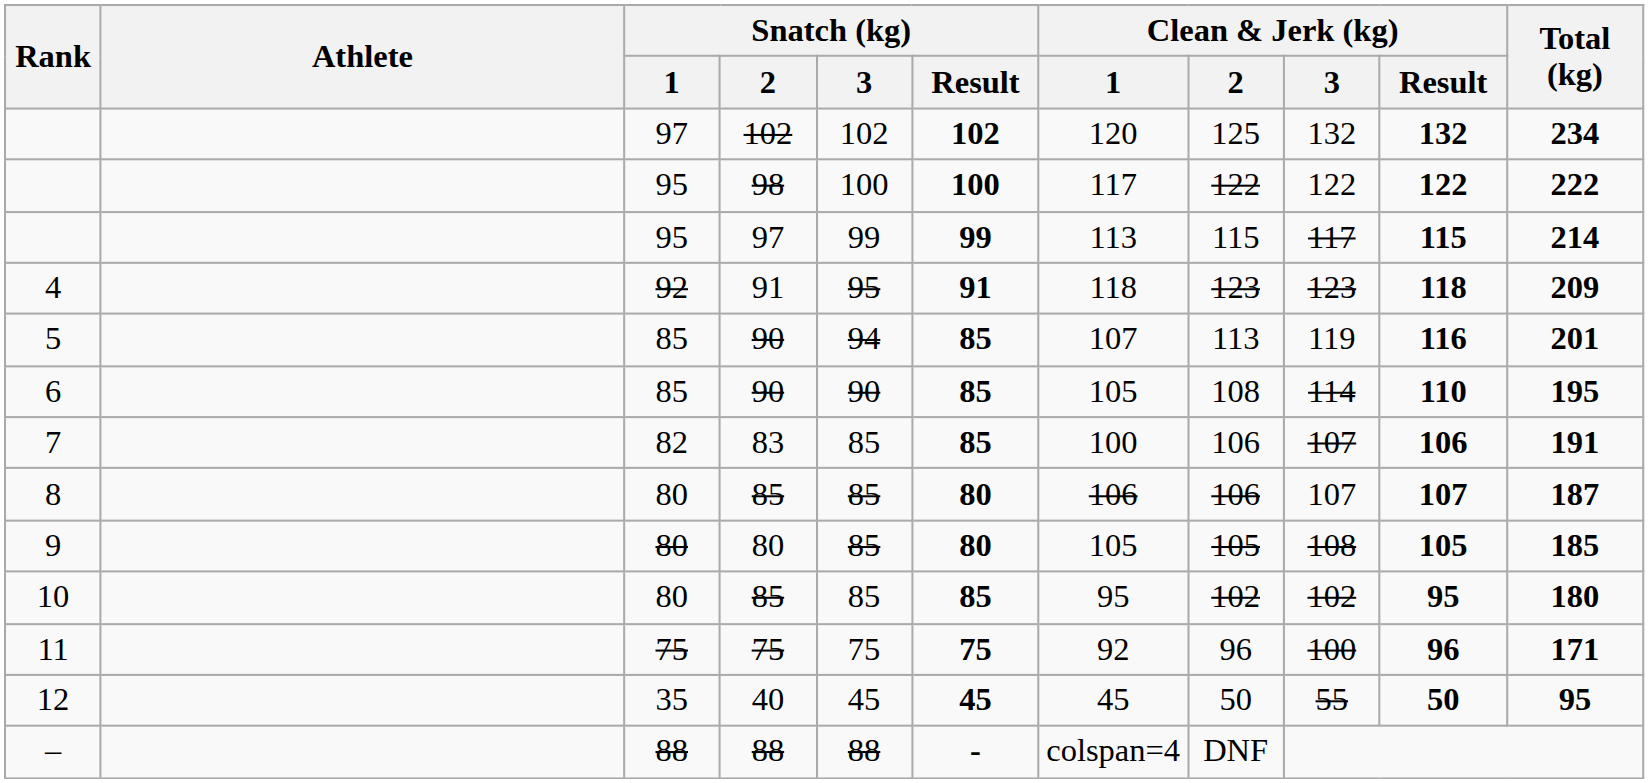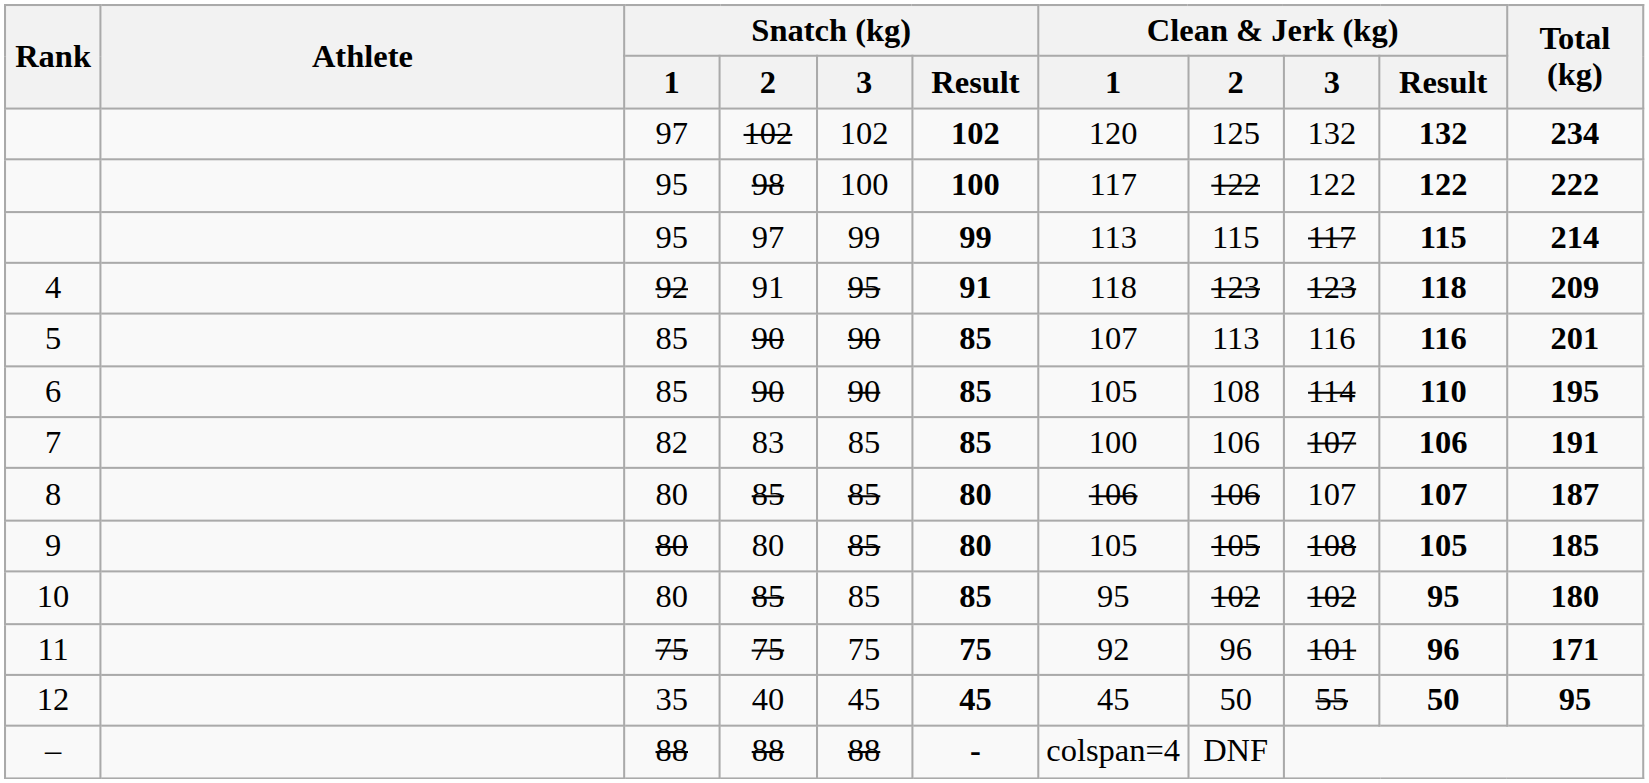(864, 339) 94 -> (864, 339) 90
(1332, 339) 119 -> (1332, 339) 116
(1332, 648) 100 -> (1332, 648) 101
